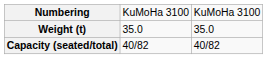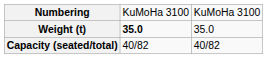(133, 29) normal -> (133, 29) bold
